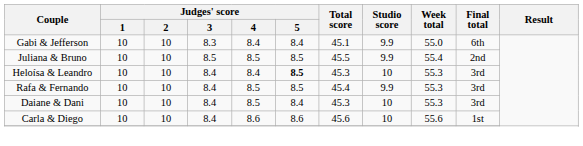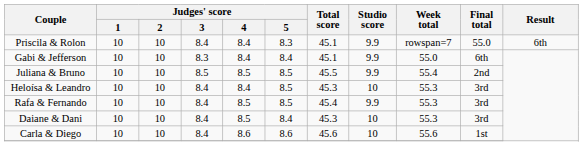+ row: (51, 42)
(297, 72) bold -> (286, 88) normal
